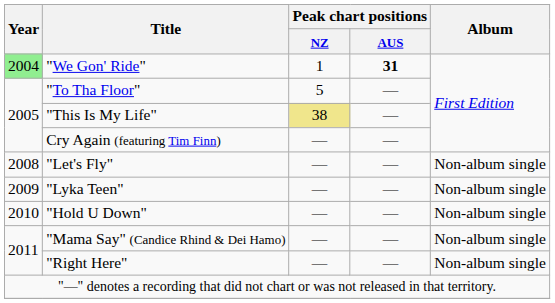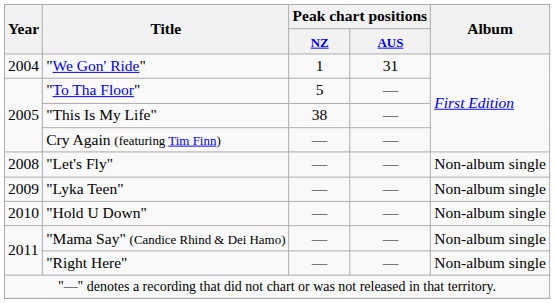(24, 66) lightgreen background -> (24, 66) no background
(390, 66) bold -> (390, 66) normal
(320, 115) khaki background -> (320, 115) no background
